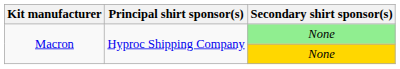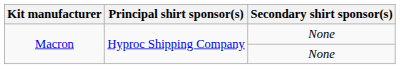(322, 34) lightgreen background -> (322, 34) no background
(322, 53) gold background -> (322, 53) no background
